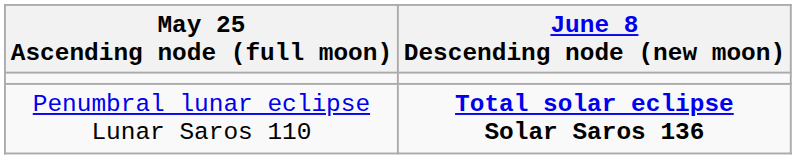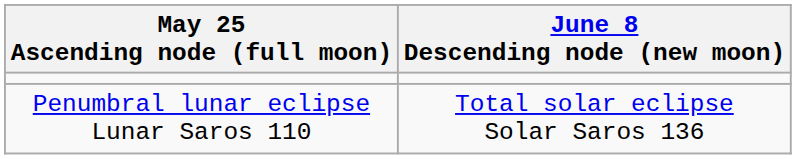(594, 119) bold -> (594, 119) normal
